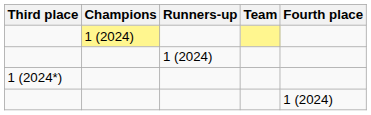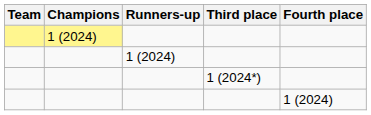columns swapped: (260, 15) <-> (43, 15)
